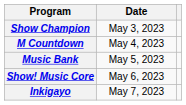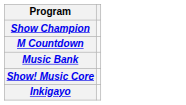- column: (136, 12)
